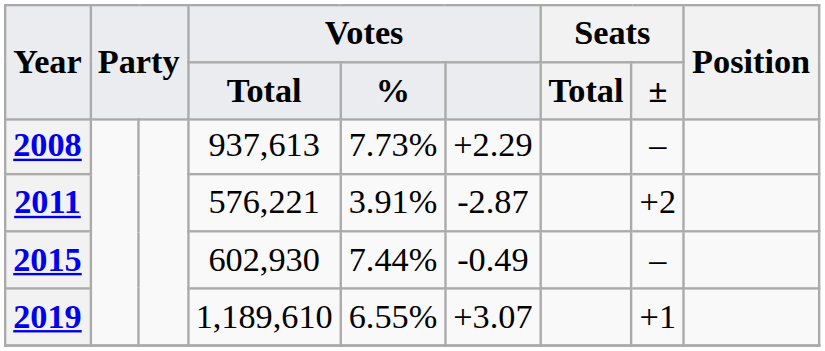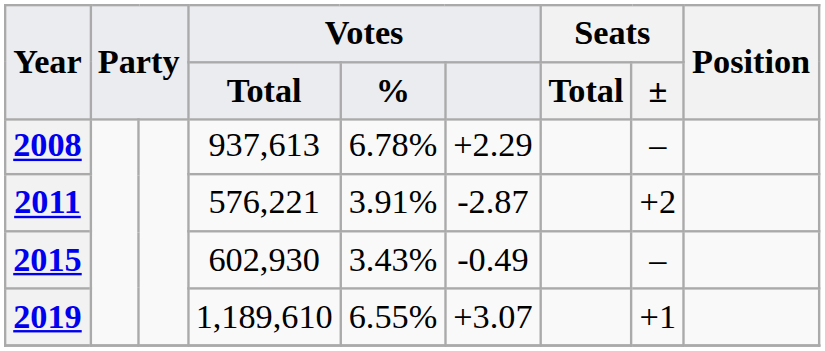(393, 146) 7.73% -> (393, 146) 6.78%
(393, 259) 7.44% -> (393, 259) 3.43%
